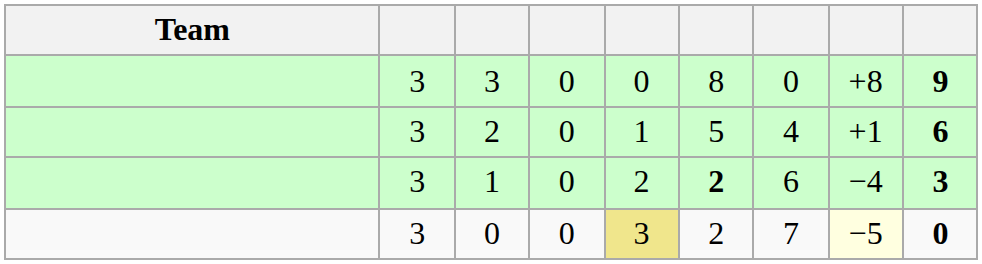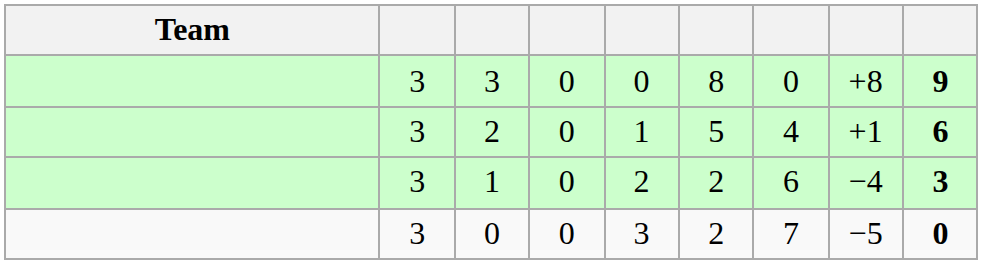(716, 182) bold -> (716, 182) normal
(641, 232) khaki background -> (641, 232) no background
(866, 232) lightyellow background -> (866, 232) no background
